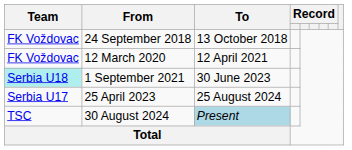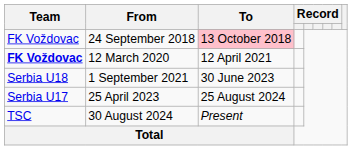(242, 39) no background -> (246, 39) pink background
(43, 58) normal -> (45, 58) bold
(38, 77) paleturquoise background -> (38, 77) no background
(218, 116) lightblue background -> (222, 116) no background
